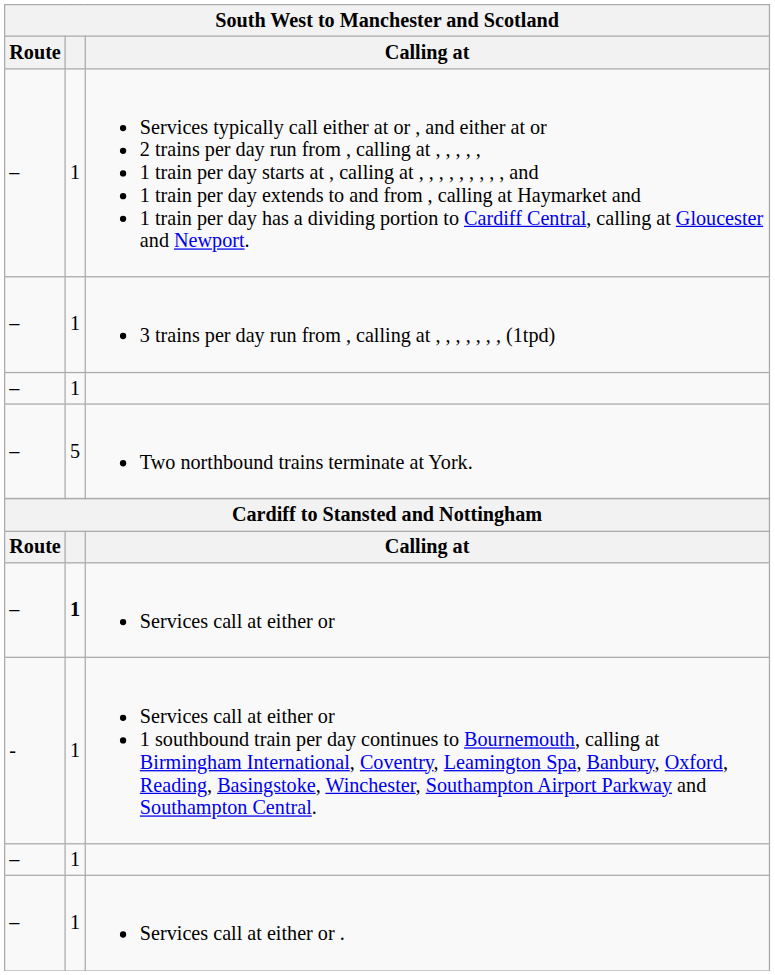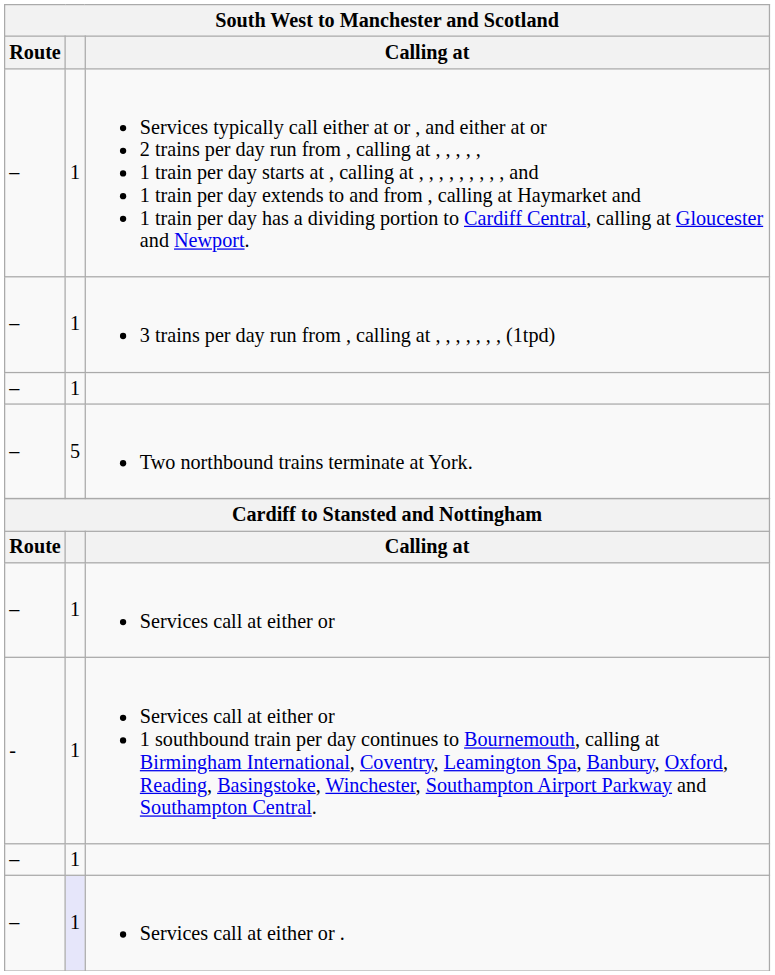(75, 610) bold -> (75, 610) normal
(75, 922) no background -> (75, 922) lavender background
